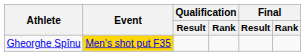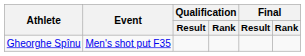(128, 44) gold background -> (128, 44) no background
